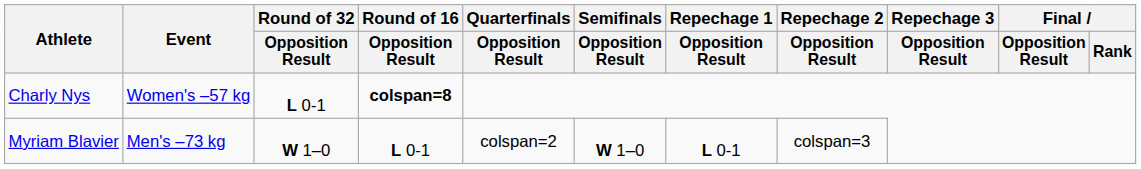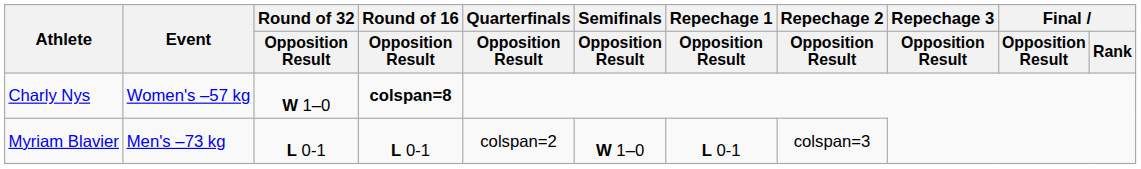(306, 105) L 0-1 -> (306, 105) W 1–0
(306, 150) W 1–0 -> (306, 150) L 0-1
